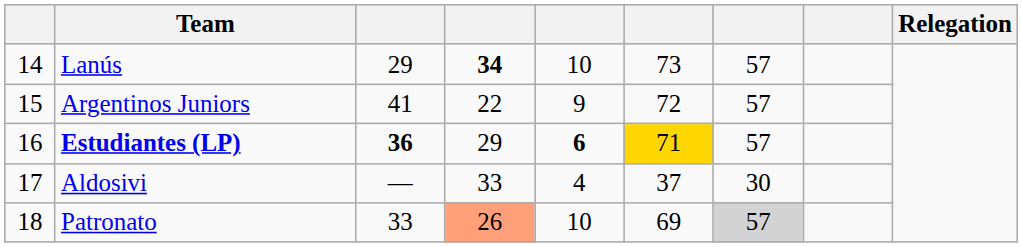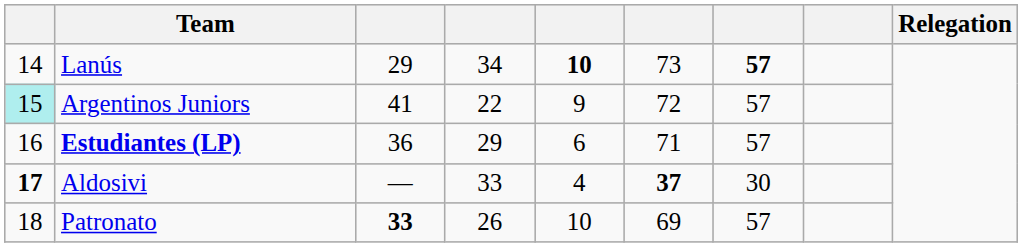(490, 63) bold -> (490, 63) normal
(579, 63) normal -> (579, 63) bold
(758, 63) normal -> (758, 63) bold
(30, 103) no background -> (30, 103) paleturquoise background
(400, 143) bold -> (400, 143) normal
(579, 143) bold -> (579, 143) normal
(669, 143) gold background -> (669, 143) no background
(30, 182) normal -> (30, 182) bold
(669, 182) normal -> (669, 182) bold
(400, 222) normal -> (400, 222) bold
(490, 222) lightsalmon background -> (490, 222) no background
(758, 222) lightgrey background -> (758, 222) no background
